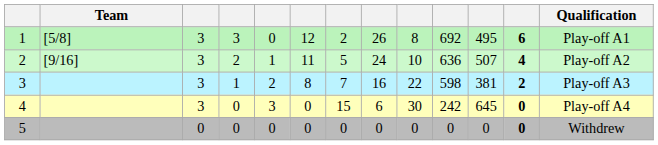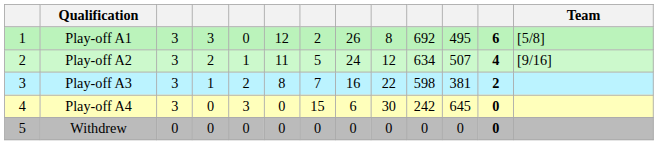columns swapped: (111, 15) <-> (596, 15)
(415, 60) 10 -> (389, 60) 12
(450, 60) 636 -> (425, 60) 634
